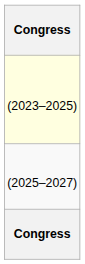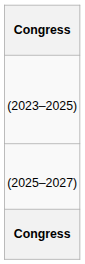(42, 106) lightyellow background -> (42, 106) no background
